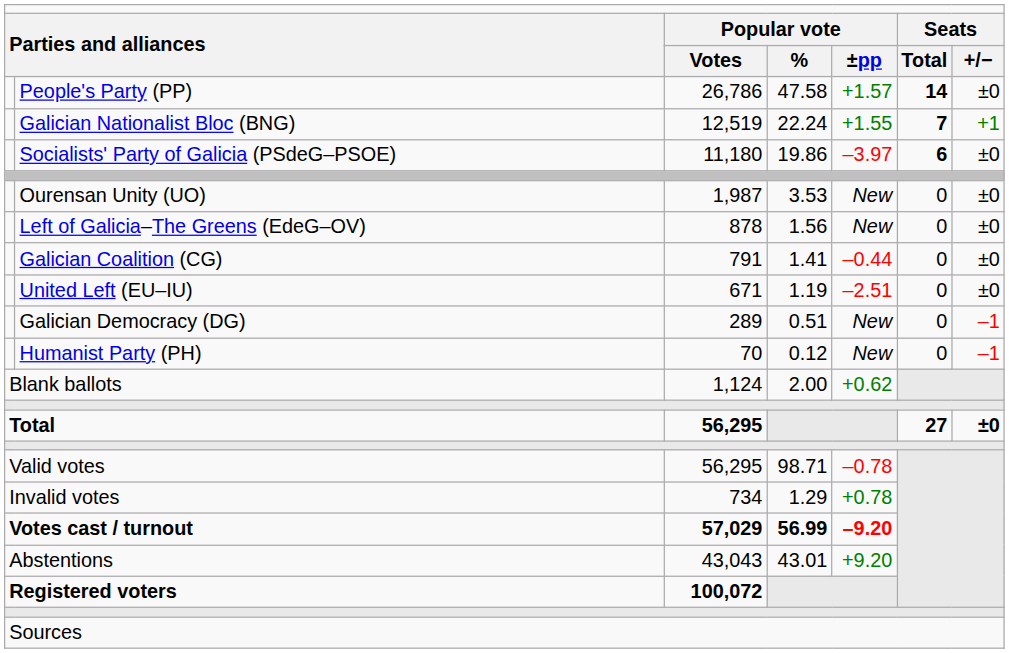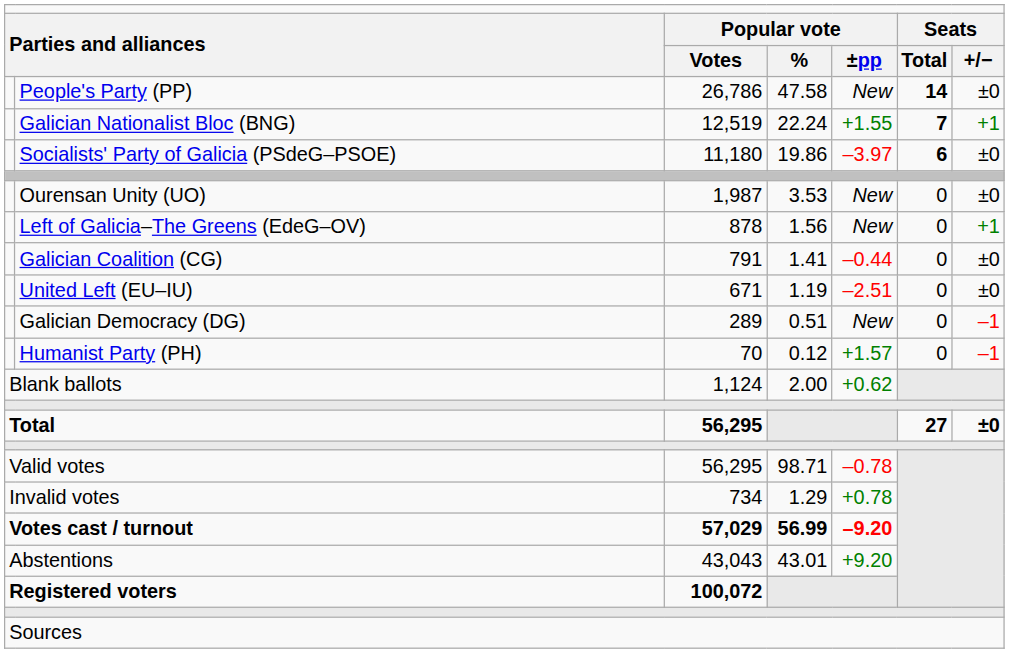(867, 92) +1.57 -> (872, 92) New
(989, 227) ±0 -> (989, 227) +1
(872, 353) New -> (867, 353) +1.57
